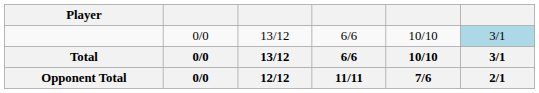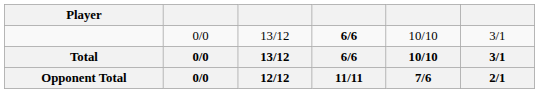(349, 36) normal -> (349, 36) bold
(497, 36) lightblue background -> (497, 36) no background
